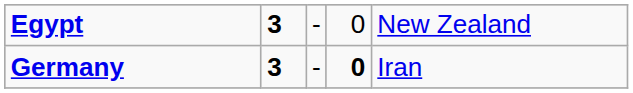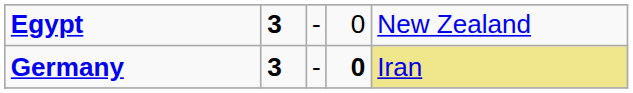(400, 66) no background -> (400, 66) khaki background
